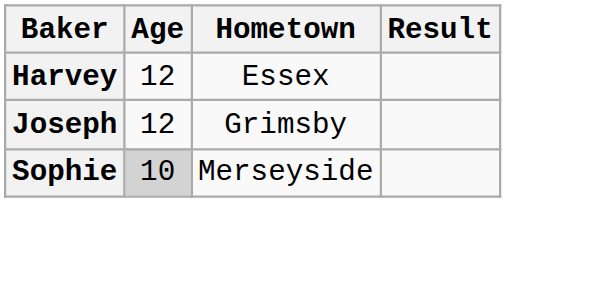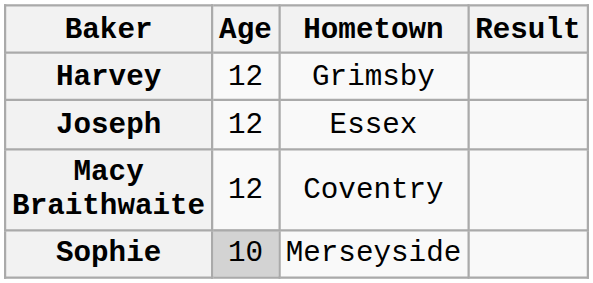(286, 77) Essex -> (373, 77) Grimsby
(286, 125) Grimsby -> (373, 125) Essex
+ row: (109, 189)
